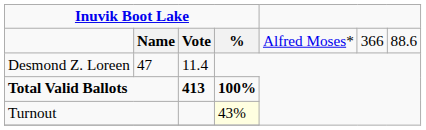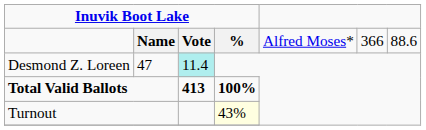(195, 64) no background -> (195, 64) paleturquoise background
